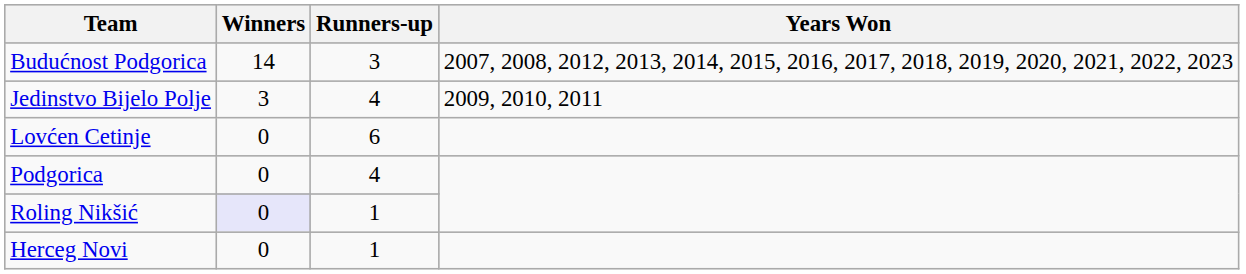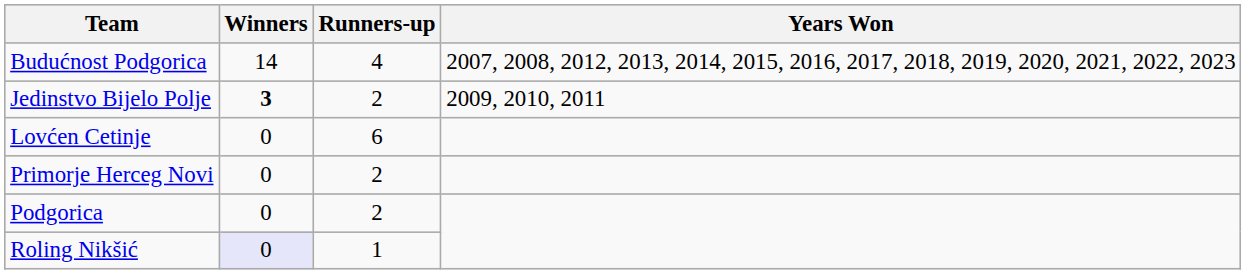(374, 61) 3 -> (377, 61) 4
(264, 99) normal -> (266, 99) bold
(374, 99) 4 -> (377, 99) 2
+ row: (112, 174)
(374, 174) 4 -> (377, 212) 2
- row: (69, 250)
